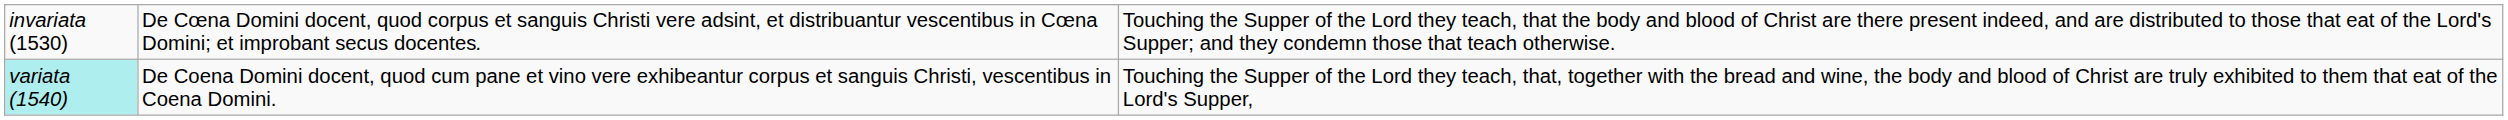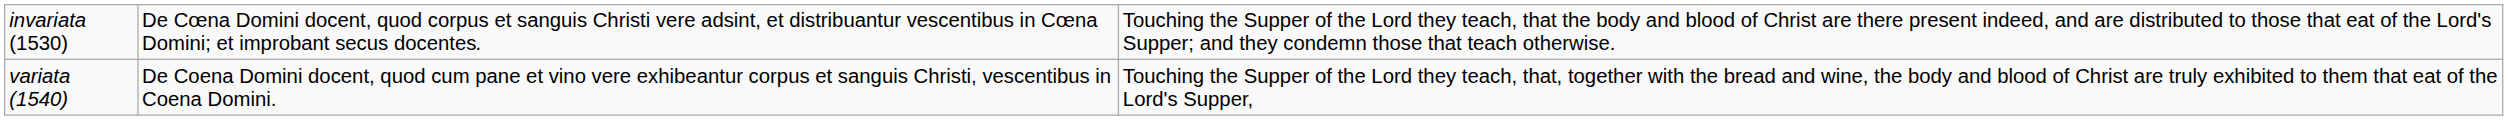(40, 87) paleturquoise background -> (40, 87) no background
